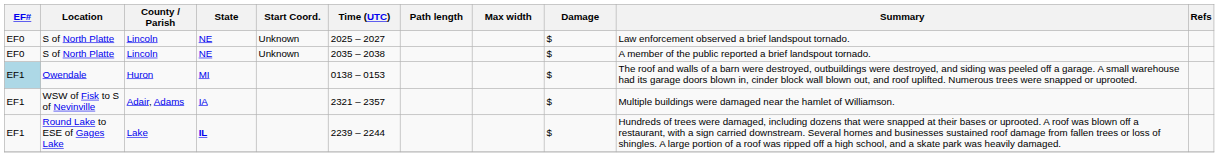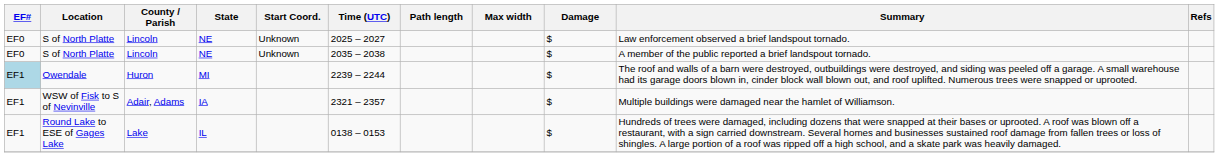(358, 75) 0138 – 0153 -> (358, 75) 2239 – 2244
(203, 133) bold -> (203, 133) normal
(358, 133) 2239 – 2244 -> (358, 133) 0138 – 0153
